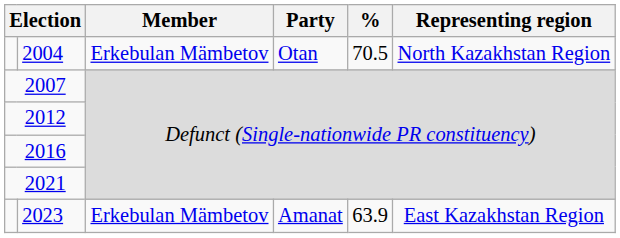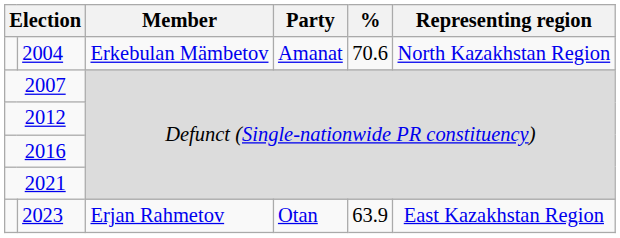(298, 53) Otan -> (310, 53) Amanat
(370, 53) 70.5 -> (370, 53) 70.6
(179, 215) Erkebulan Mämbetov -> (157, 215) Erjan Rahmetov
(310, 215) Amanat -> (298, 215) Otan
